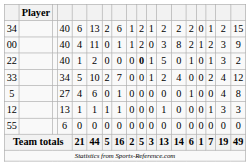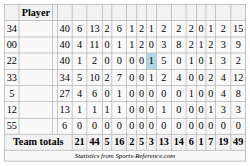(142, 61) bold -> (142, 61) normal
(151, 61) no background -> (151, 61) lightblue background
